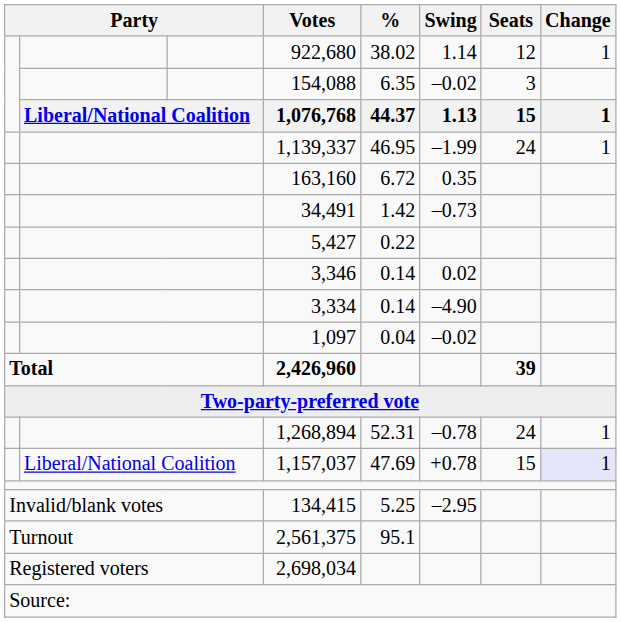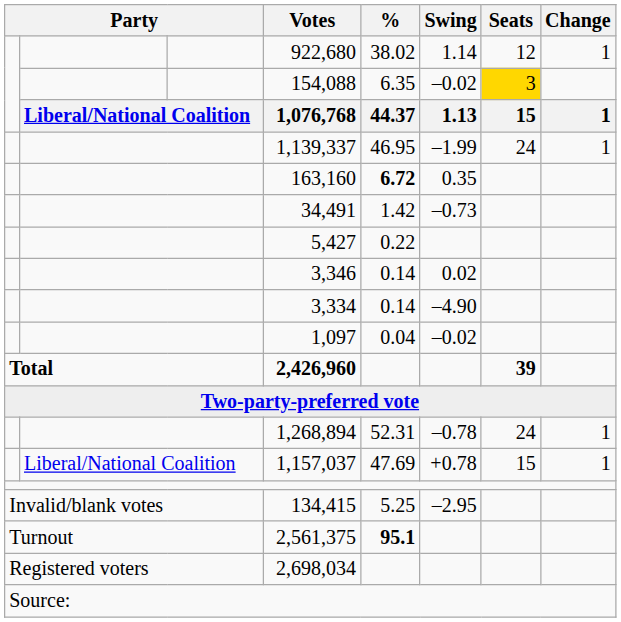(531, 83) no background -> (531, 83) gold background
(398, 178) normal -> (398, 178) bold
(606, 464) lavender background -> (606, 464) no background
(398, 537) normal -> (398, 537) bold
